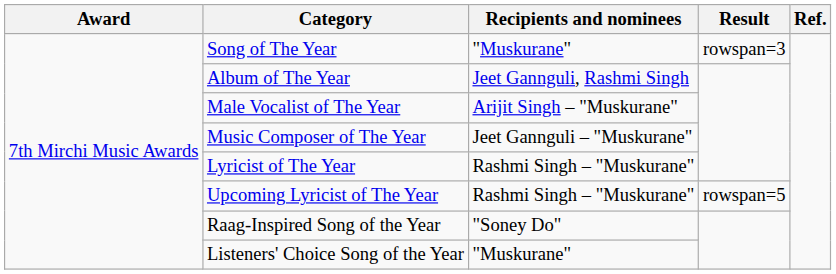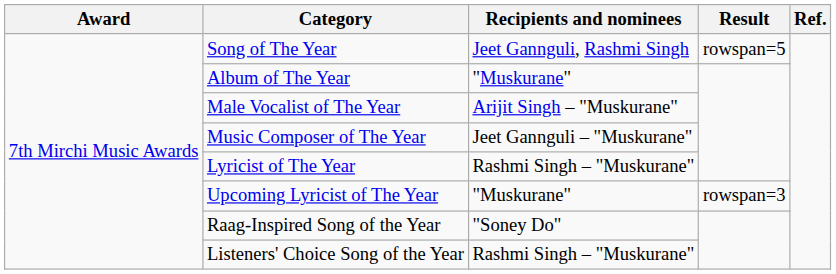(522, 48) "Muskurane" -> (581, 48) Jeet Gannguli, Rashmi Singh
(744, 48) rowspan=3 -> (744, 48) rowspan=5
(581, 78) Jeet Gannguli, Rashmi Singh -> (522, 78) "Muskurane"
(583, 195) Rashmi Singh – "Muskurane" -> (522, 195) "Muskurane"
(744, 195) rowspan=5 -> (744, 195) rowspan=3
(522, 254) "Muskurane" -> (583, 254) Rashmi Singh – "Muskurane"
